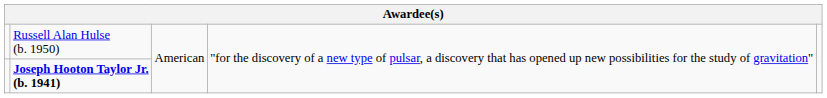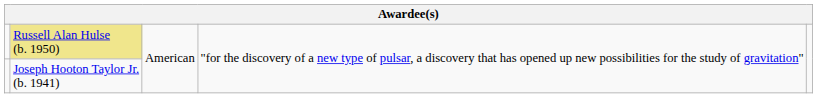(62, 41) no background -> (62, 41) khaki background
(81, 75) bold -> (76, 75) normal
